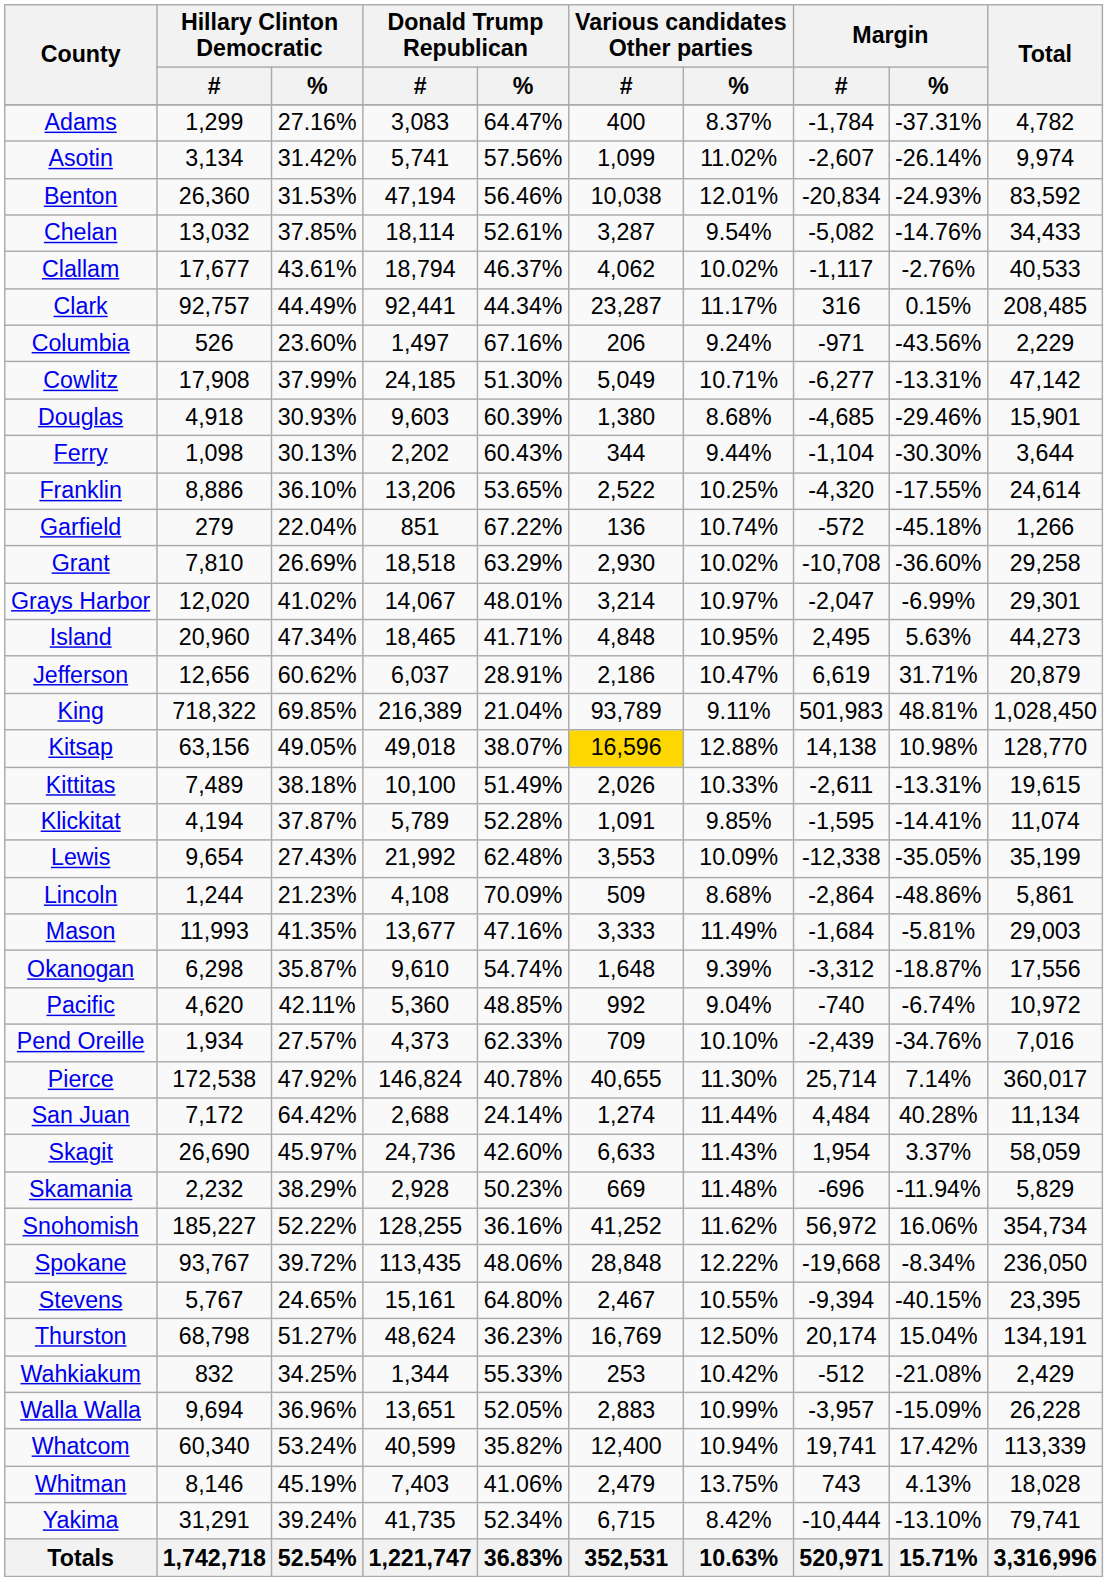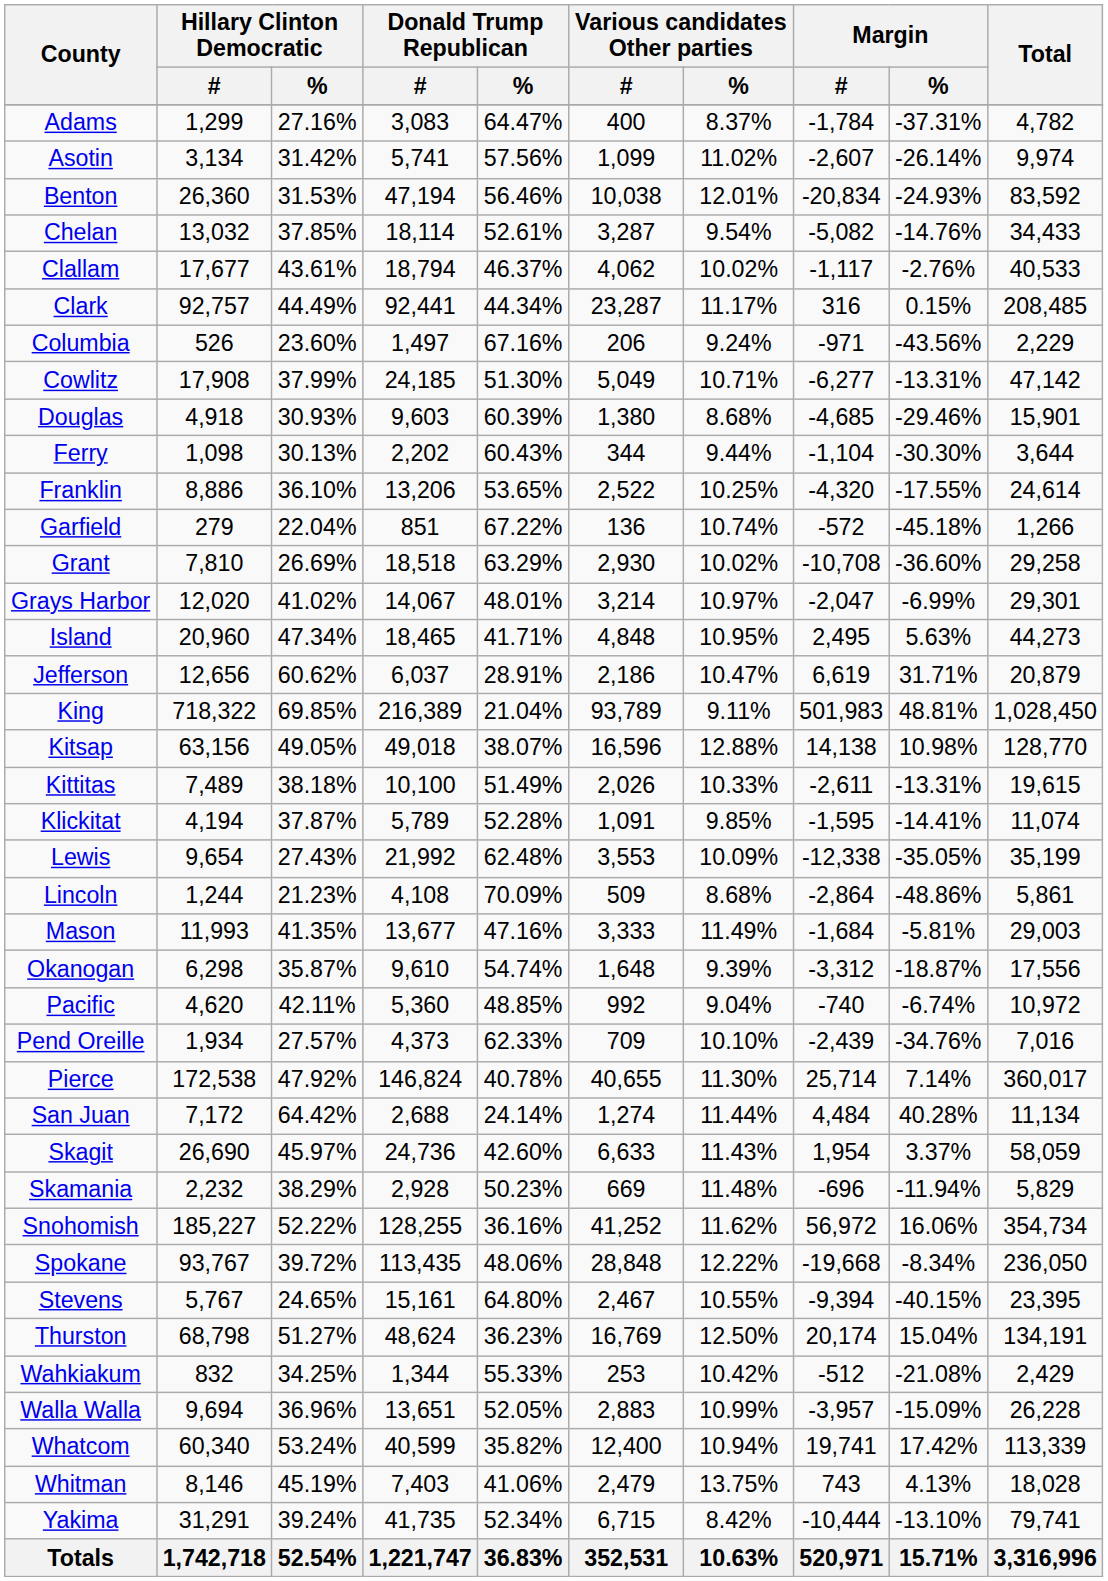(626, 748) gold background -> (626, 748) no background
